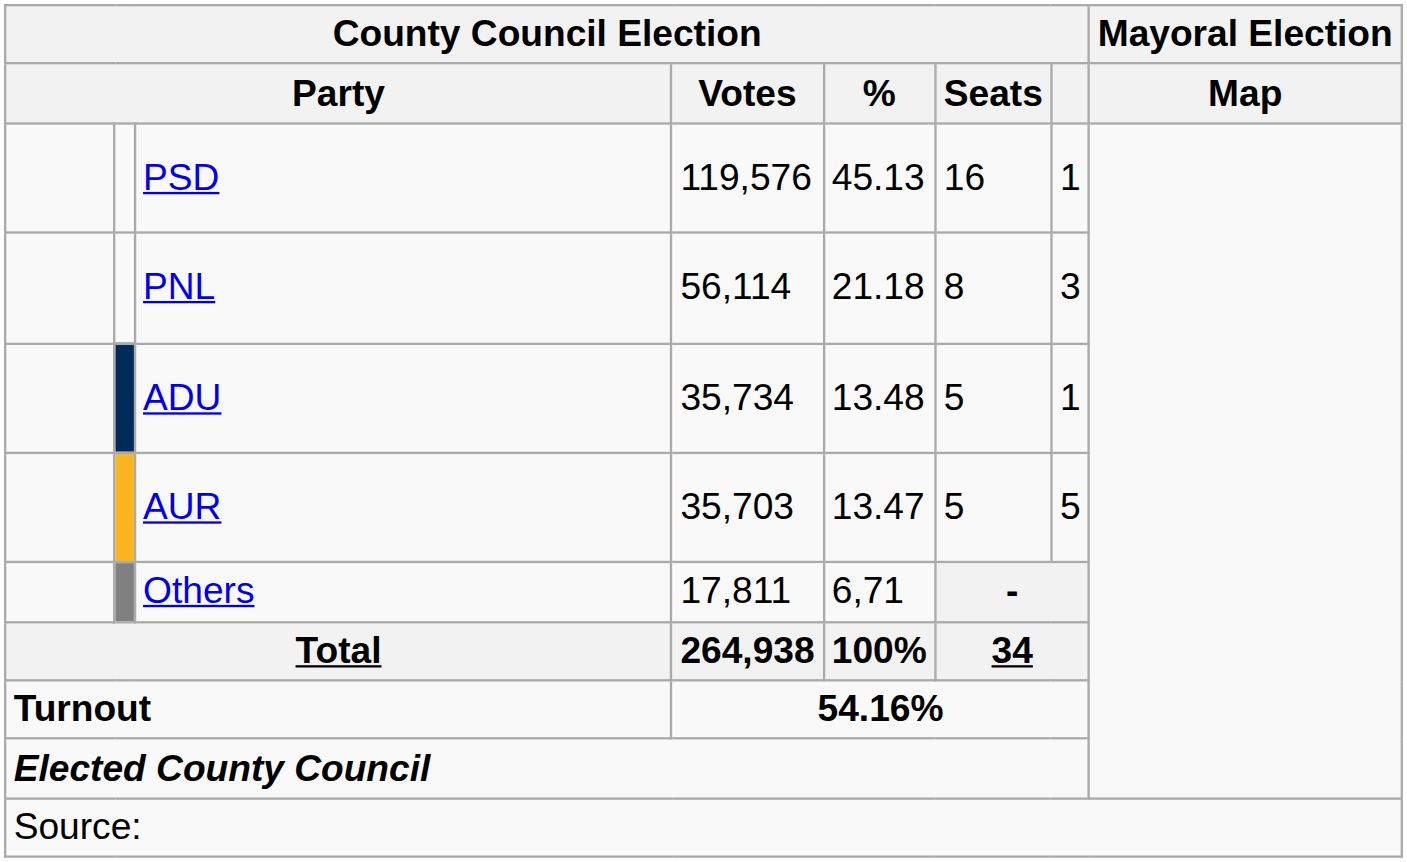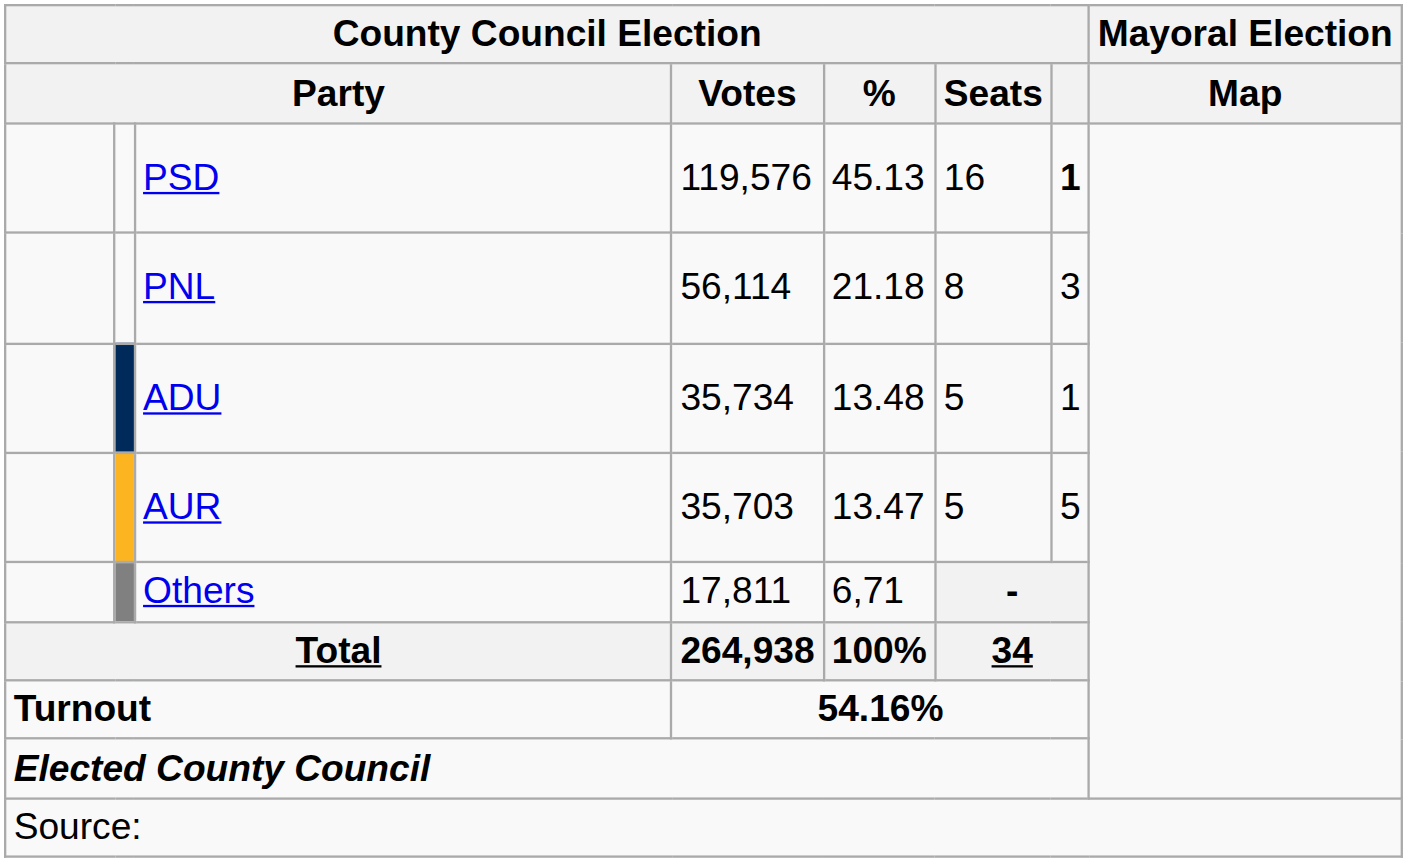(1070, 177) normal -> (1070, 177) bold
